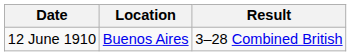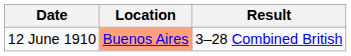(146, 39) no background -> (146, 39) lightsalmon background
